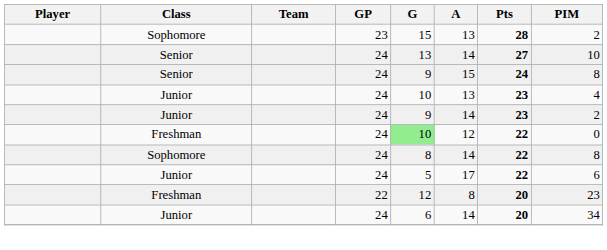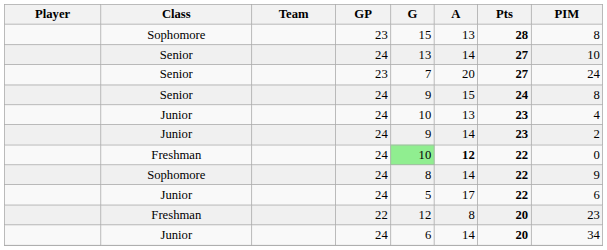(597, 34) 2 -> (597, 34) 8
+ row: (176, 74)
(468, 134) normal -> (468, 154) bold
(597, 154) 8 -> (597, 174) 9
